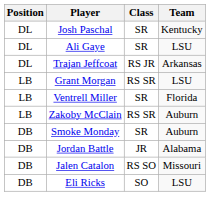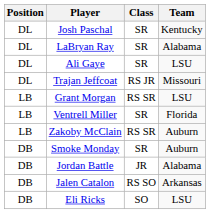+ row: (85, 47)
(182, 64) Arkansas -> (182, 81) Missouri
(182, 166) Missouri -> (182, 183) Arkansas
